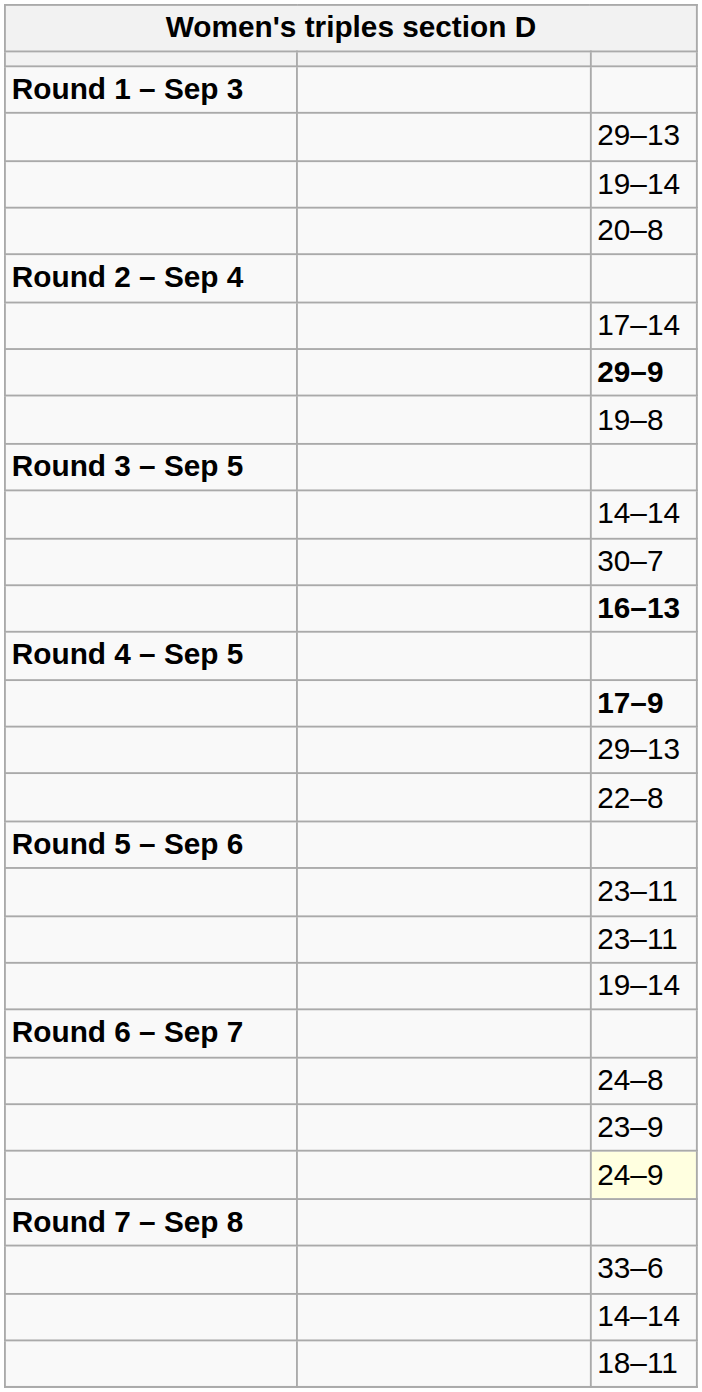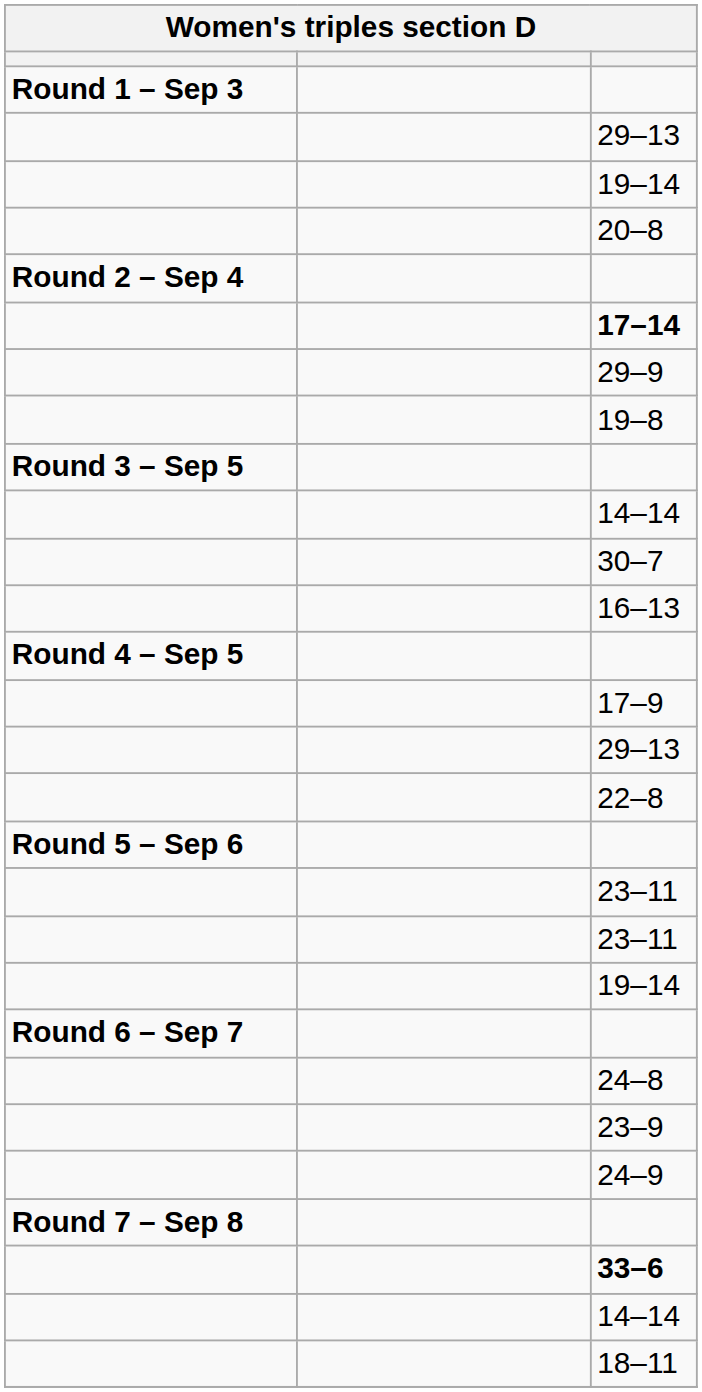(639, 325) normal -> (639, 325) bold
(630, 372) bold -> (630, 372) normal
(639, 608) bold -> (639, 608) normal
(630, 702) bold -> (630, 702) normal
(630, 1174) lightyellow background -> (630, 1174) no background
(630, 1268) normal -> (630, 1268) bold
